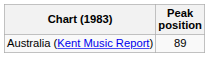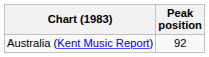(180, 43) 89 -> (180, 43) 92
